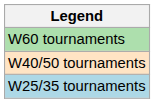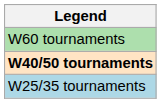(77, 63) normal -> (81, 63) bold
